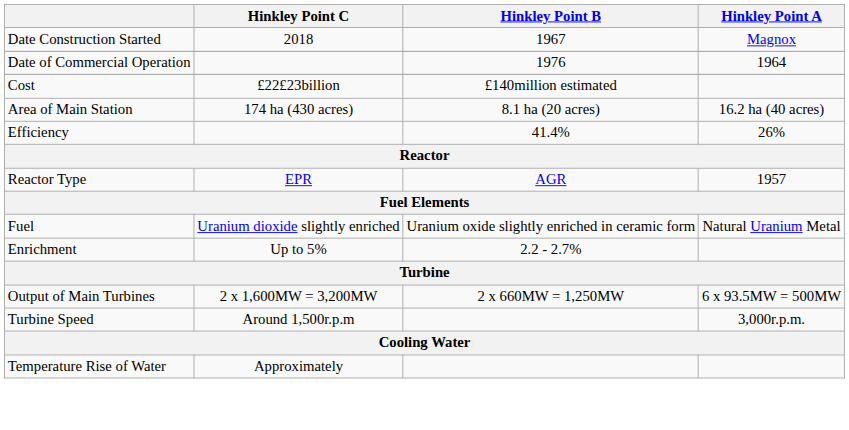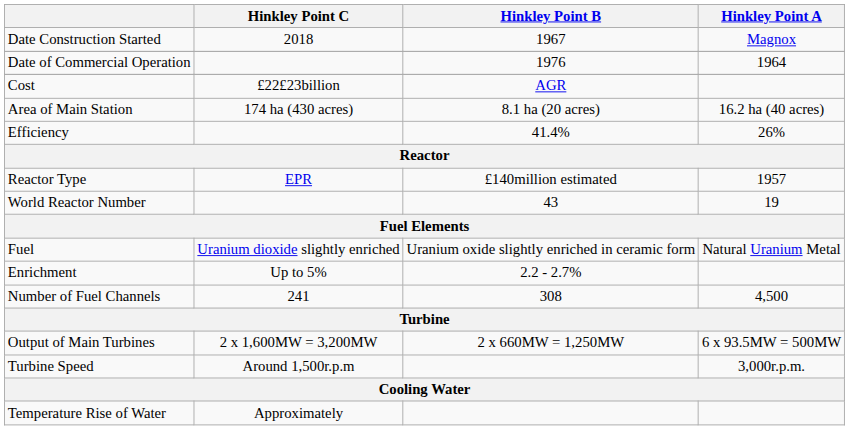(551, 86) £140million estimated -> (551, 86) AGR
(551, 179) AGR -> (551, 179) £140million estimated
+ row: (77, 202)
+ row: (84, 296)
